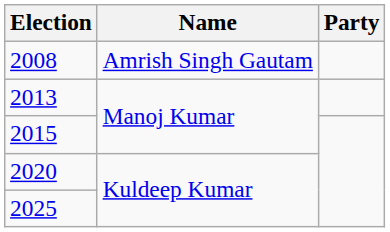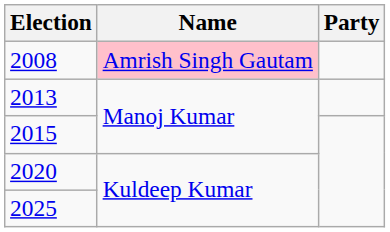(208, 60) no background -> (208, 60) pink background
